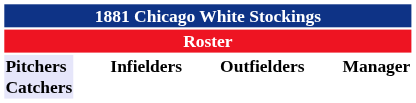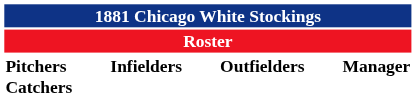(39, 76) lavender background -> (39, 76) no background
